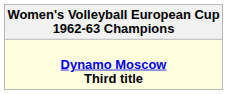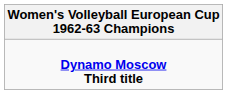(114, 71) lightyellow background -> (114, 71) no background
